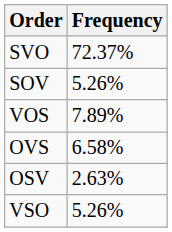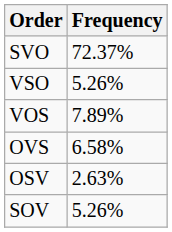rows swapped: (29, 210) <-> (29, 83)
